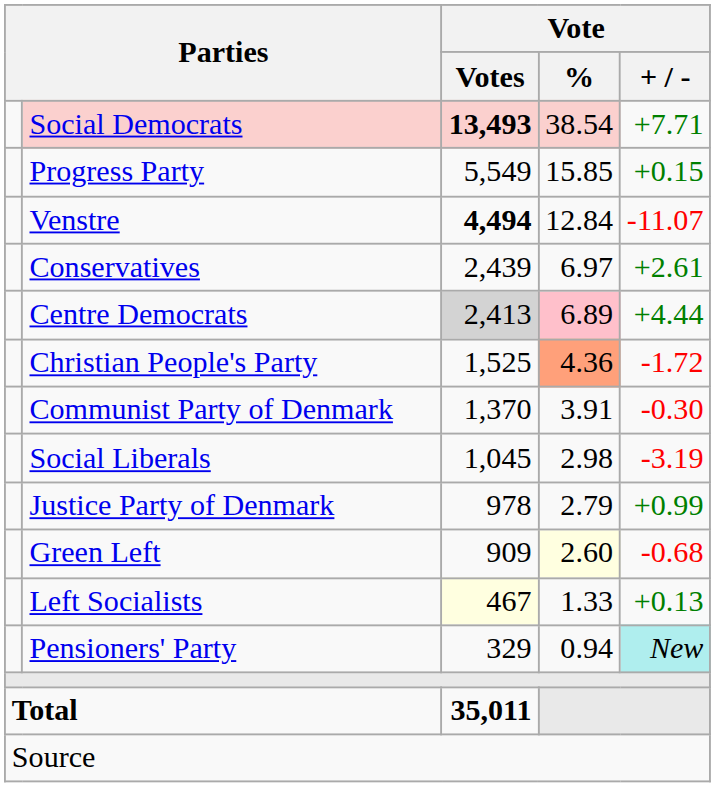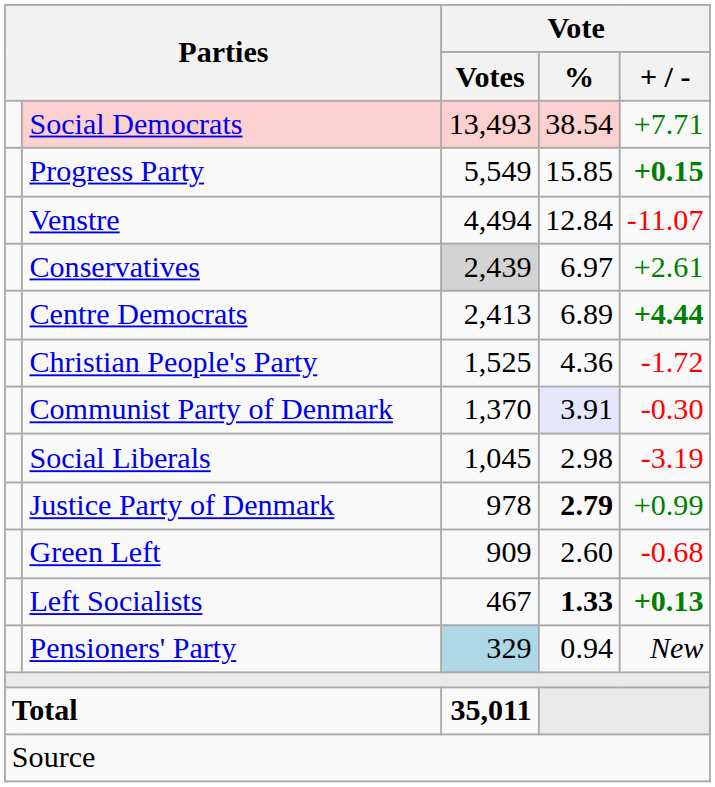(490, 123) bold -> (490, 123) normal
(669, 171) normal -> (669, 171) bold
(498, 219) bold -> (498, 219) normal
(498, 266) no background -> (498, 266) lightgrey background
(498, 314) lightgrey background -> (498, 314) no background
(587, 314) pink background -> (587, 314) no background
(669, 314) normal -> (669, 314) bold
(587, 362) lightsalmon background -> (587, 362) no background
(587, 409) no background -> (587, 409) lavender background
(587, 505) normal -> (587, 505) bold
(587, 553) lightyellow background -> (587, 553) no background
(509, 600) lightyellow background -> (509, 600) no background
(587, 600) normal -> (587, 600) bold
(669, 600) normal -> (669, 600) bold
(509, 648) no background -> (509, 648) lightblue background
(677, 648) paleturquoise background -> (677, 648) no background
